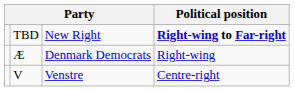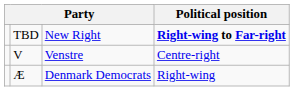rows swapped: (64, 75) <-> (98, 55)
